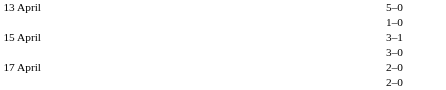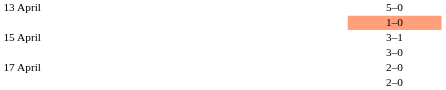(395, 22) no background -> (395, 22) lightsalmon background
